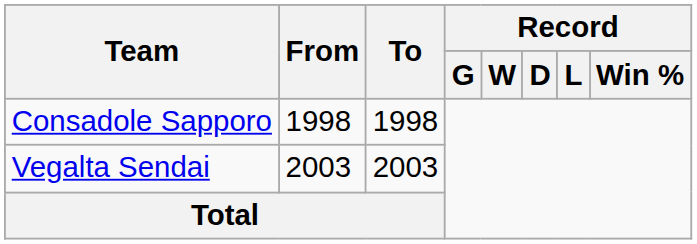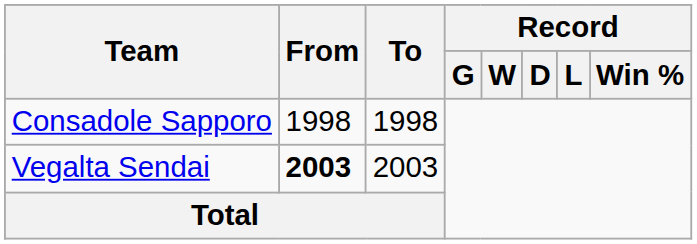(318, 167) normal -> (318, 167) bold
